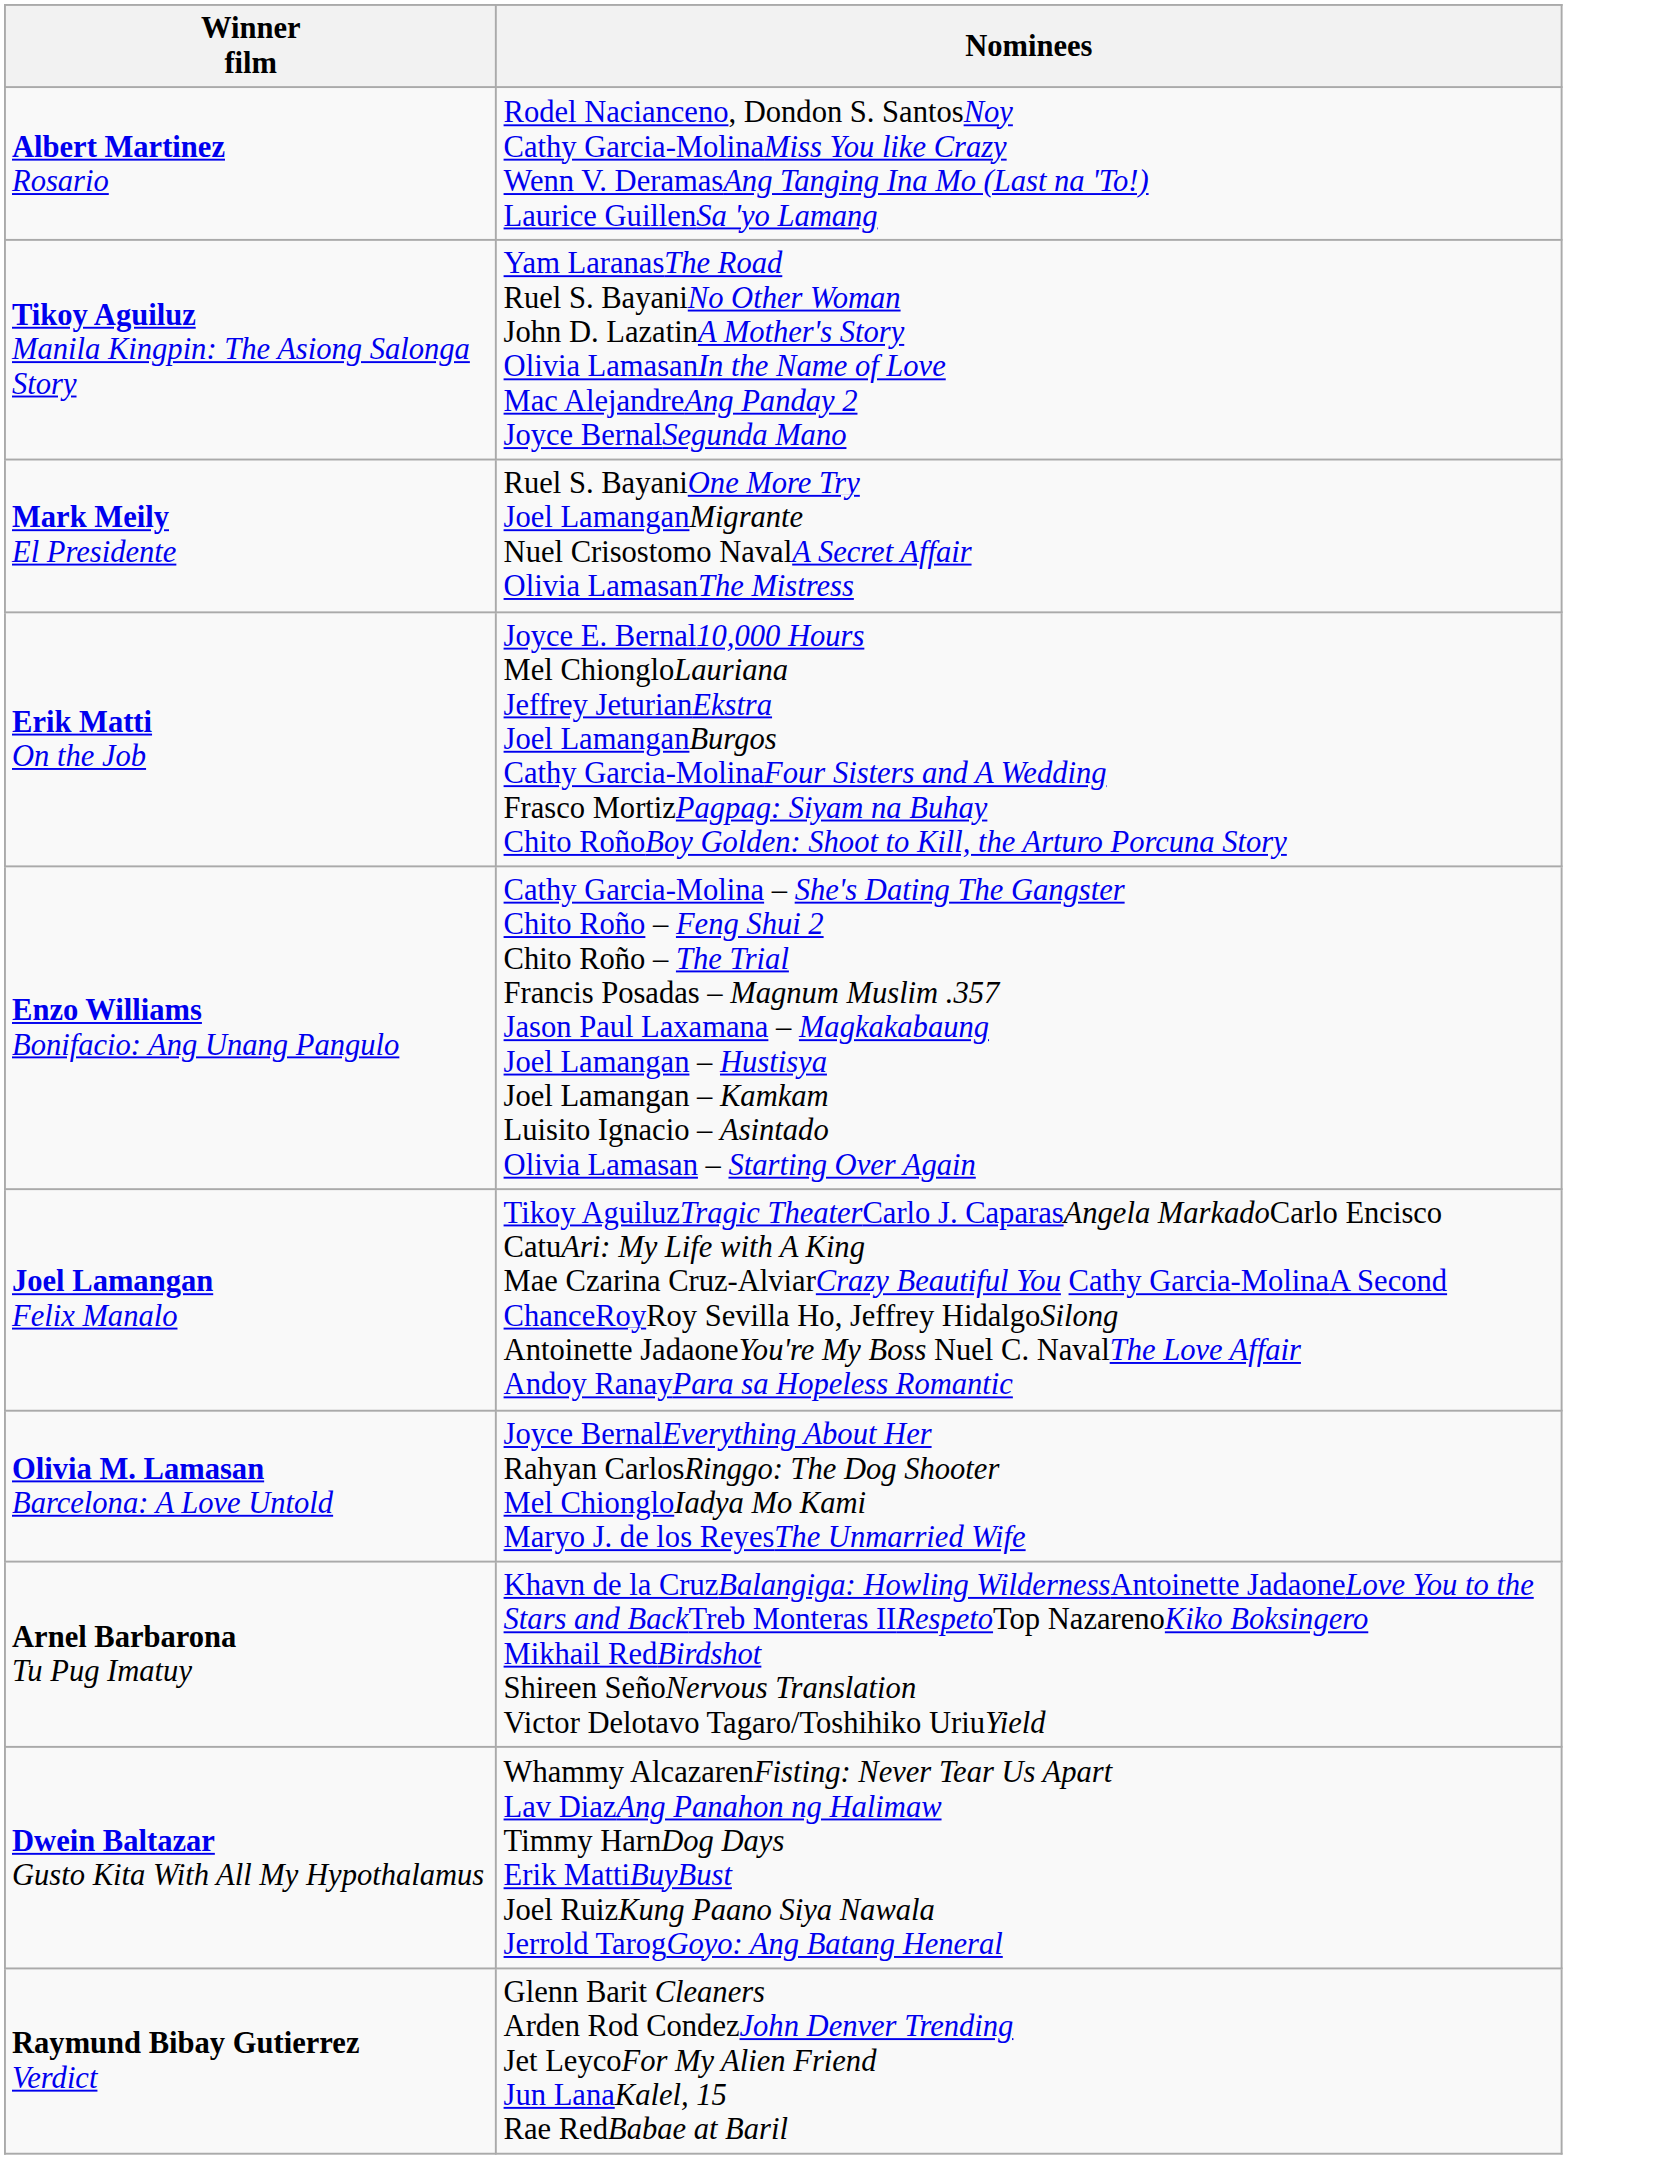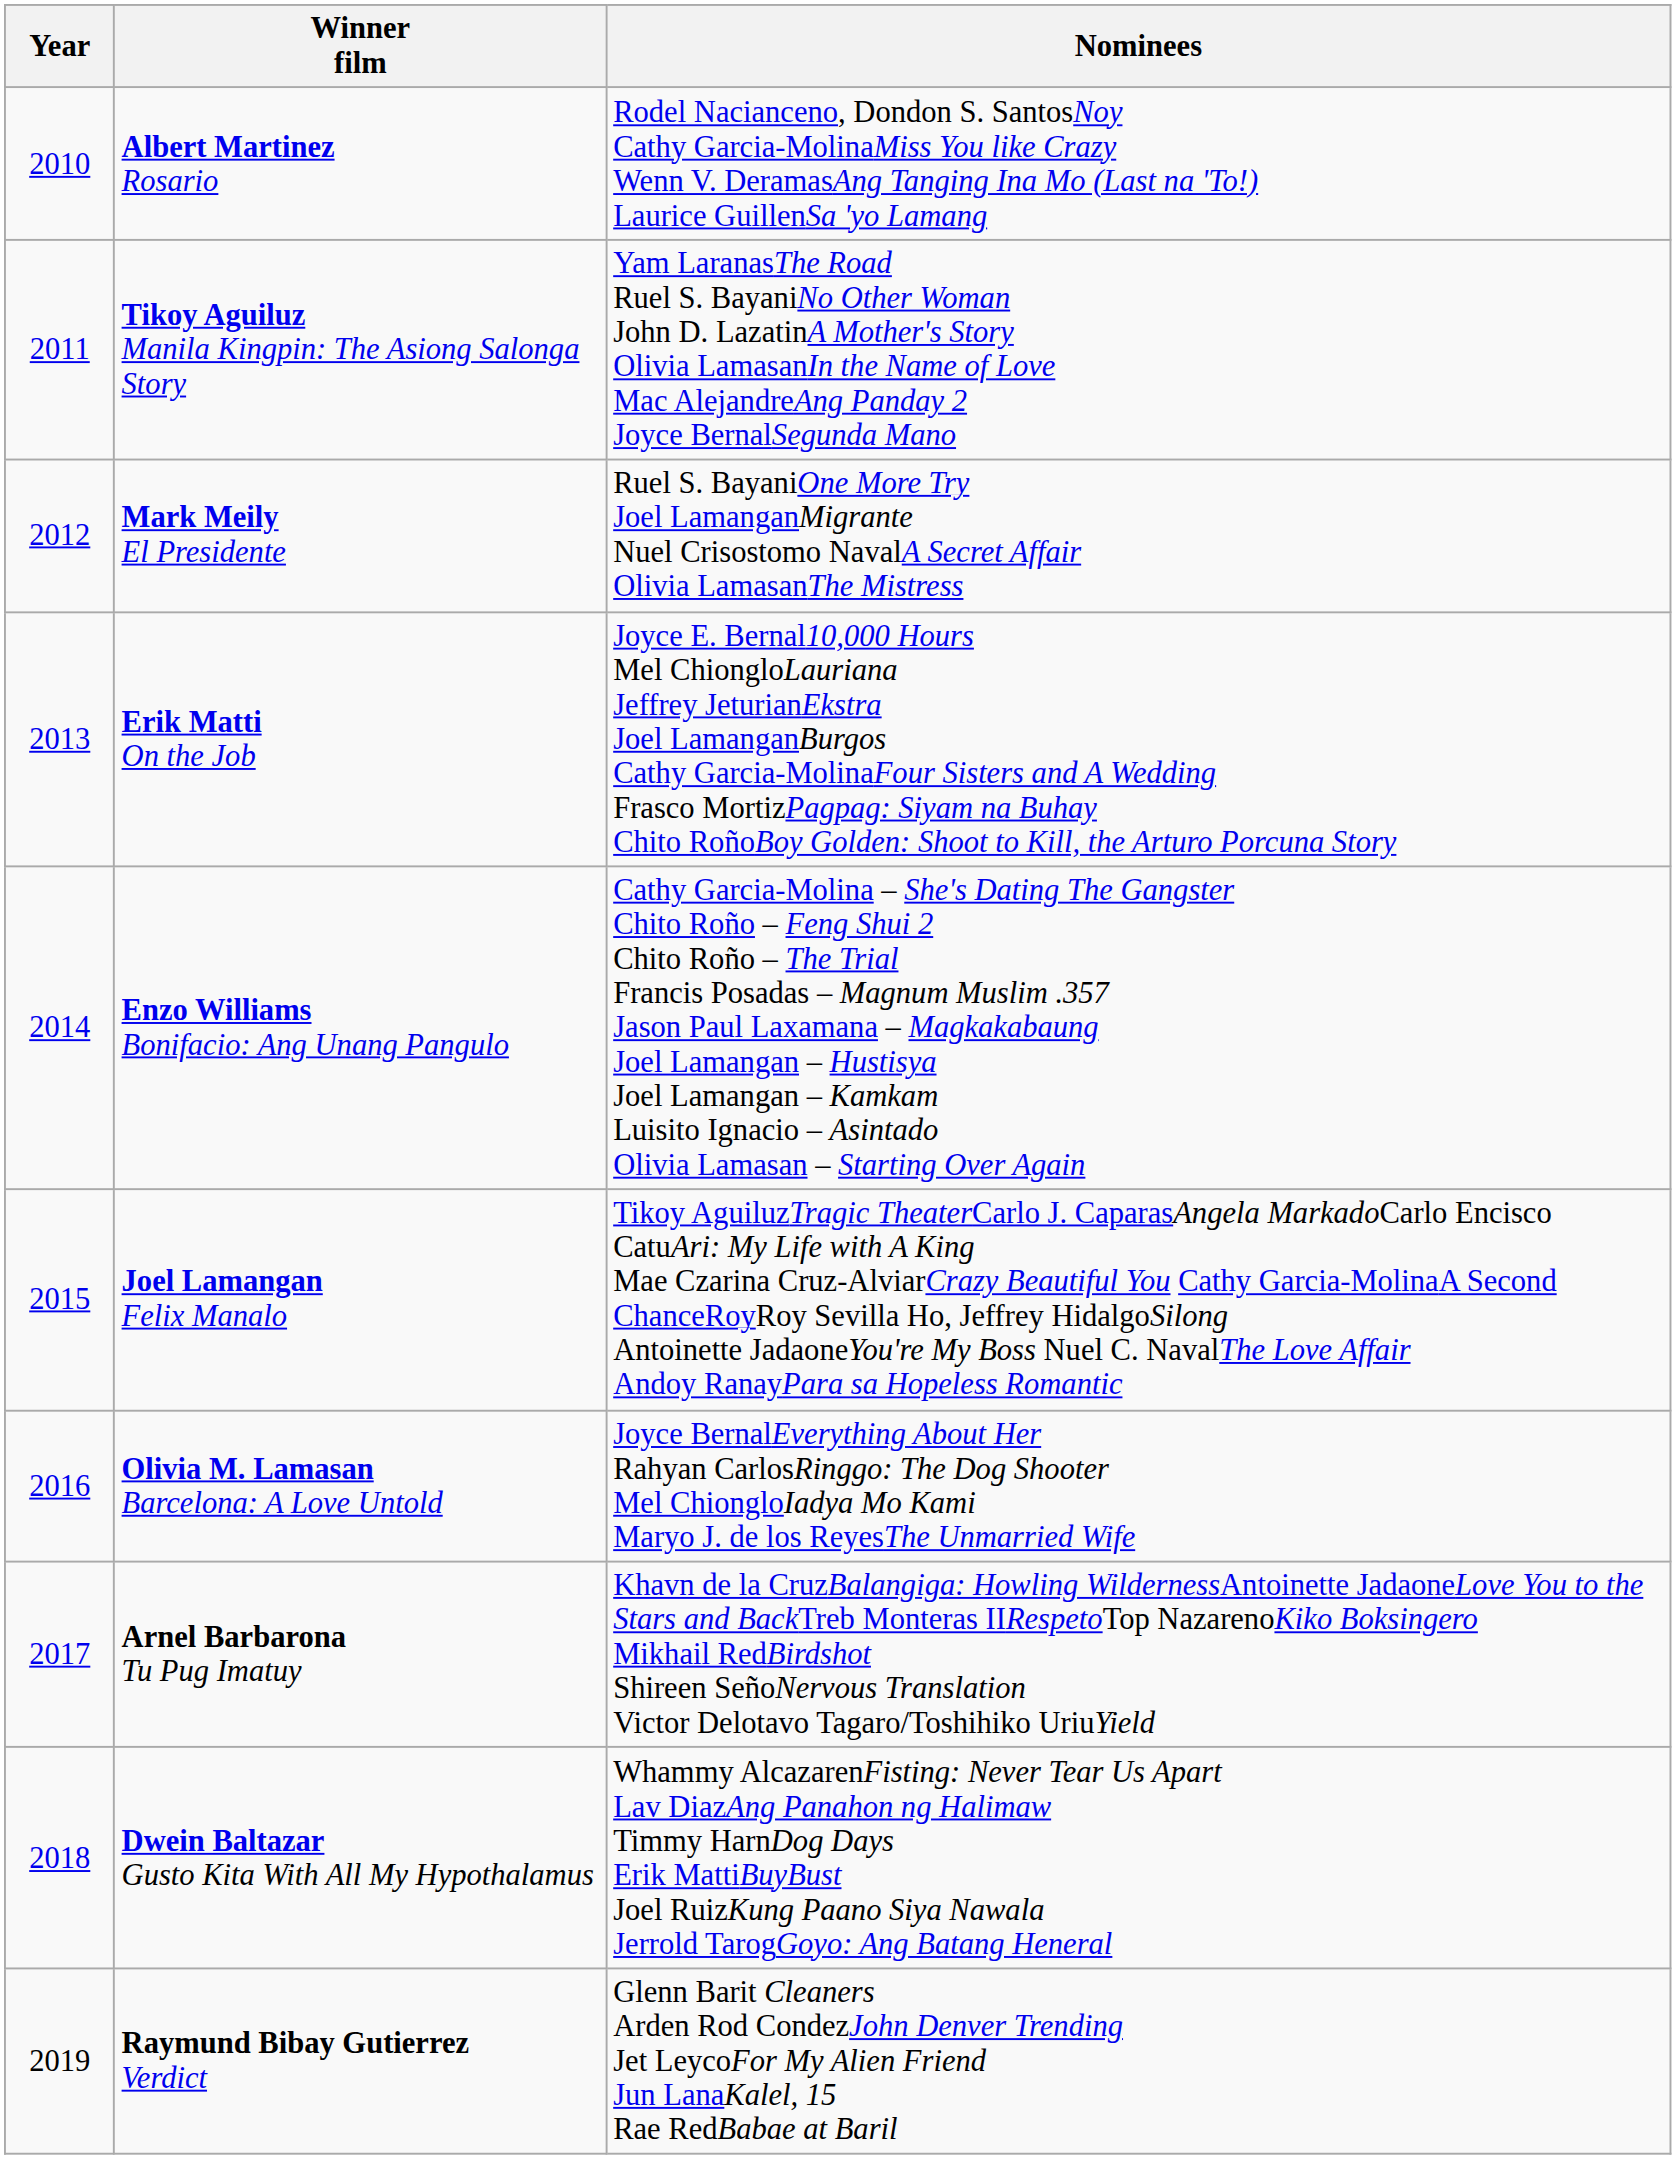+ column: (60, 45)
